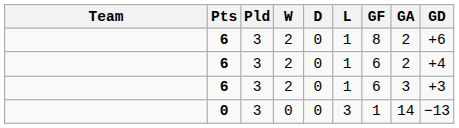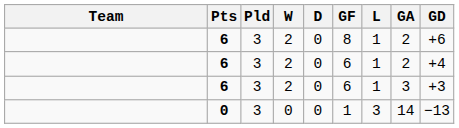columns swapped: (347, 16) <-> (376, 16)
